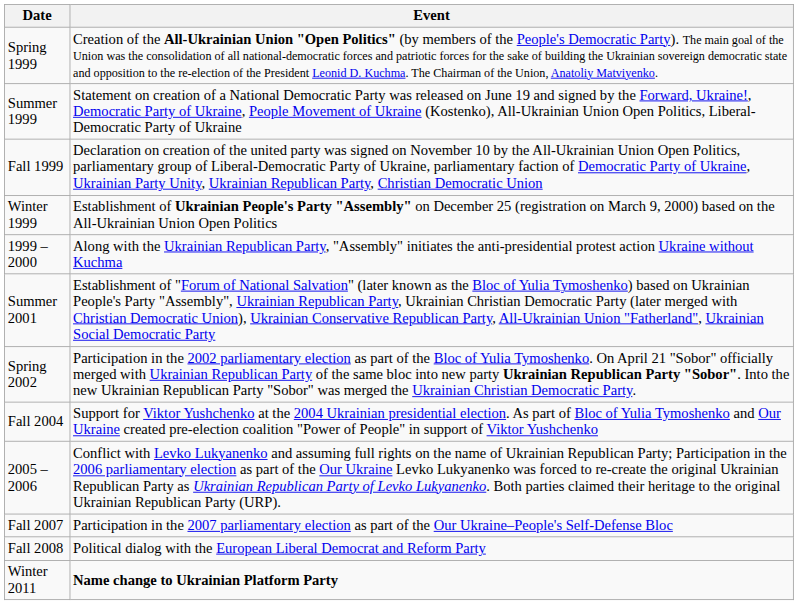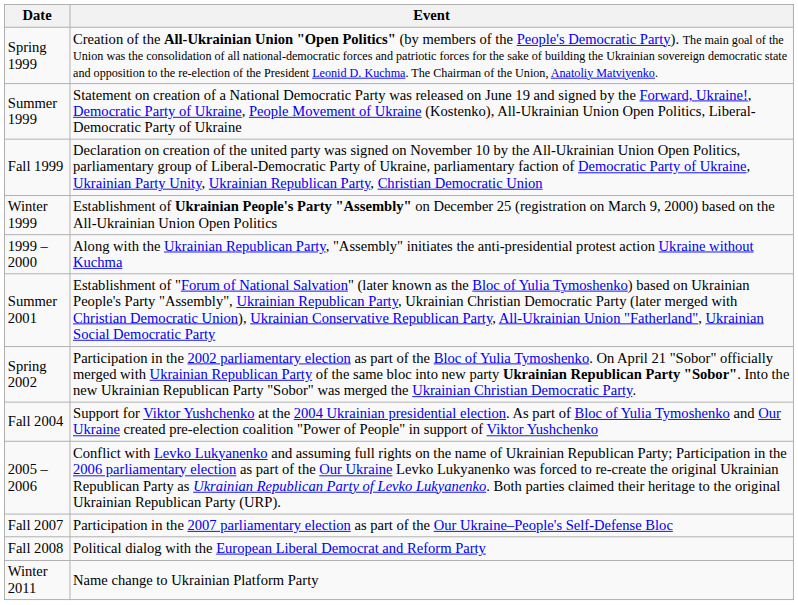(205, 579) bold -> (196, 579) normal
